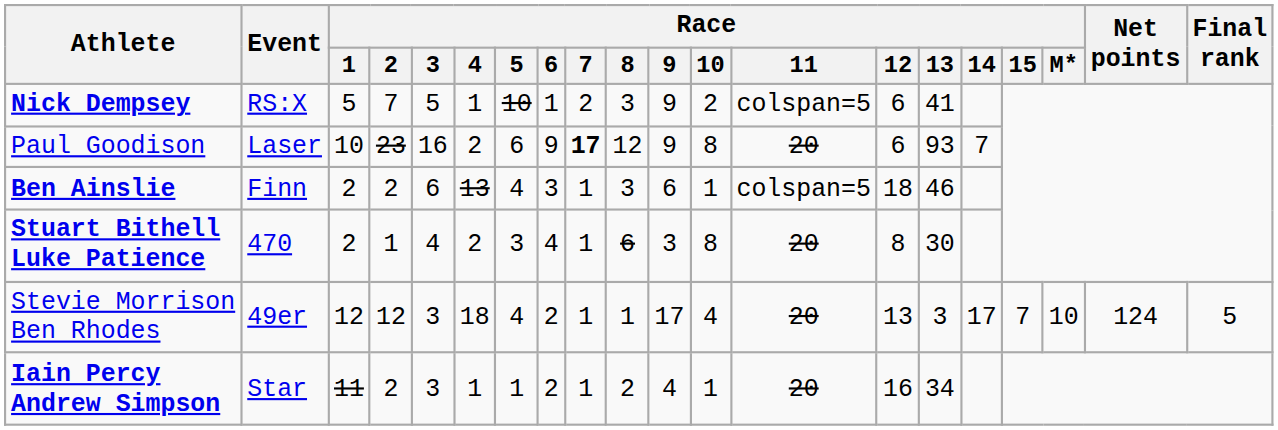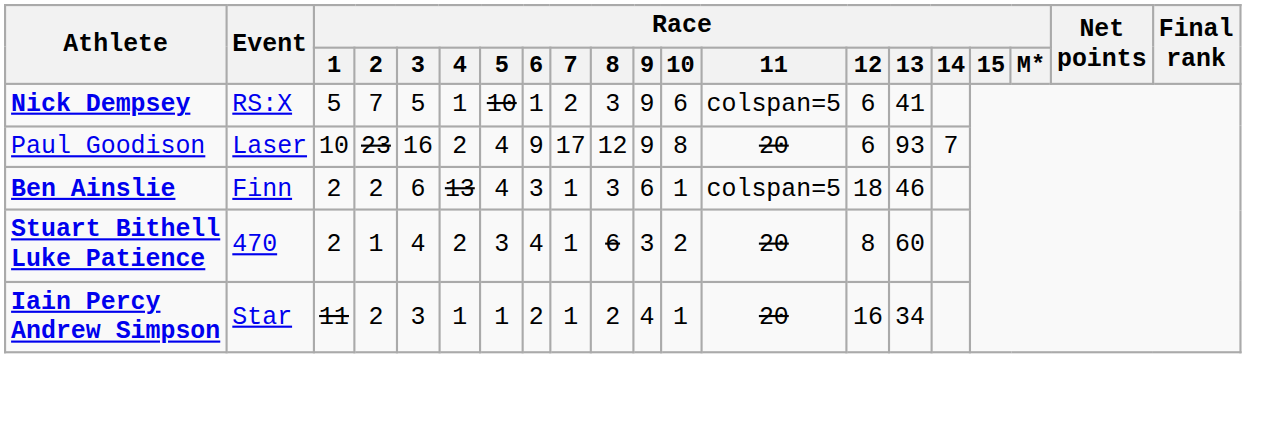(710, 105) 2 -> (681, 105) 6
(517, 147) 6 -> (502, 147) 4
(586, 147) bold -> (571, 147) normal
(710, 245) 8 -> (681, 245) 2
(940, 245) 30 -> (910, 245) 60
- row: (123, 317)
